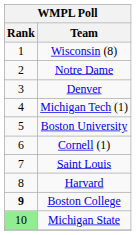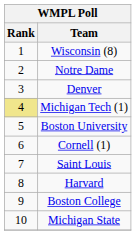(21, 107) no background -> (21, 107) khaki background
(21, 201) bold -> (21, 201) normal
(21, 220) lightgreen background -> (21, 220) no background
